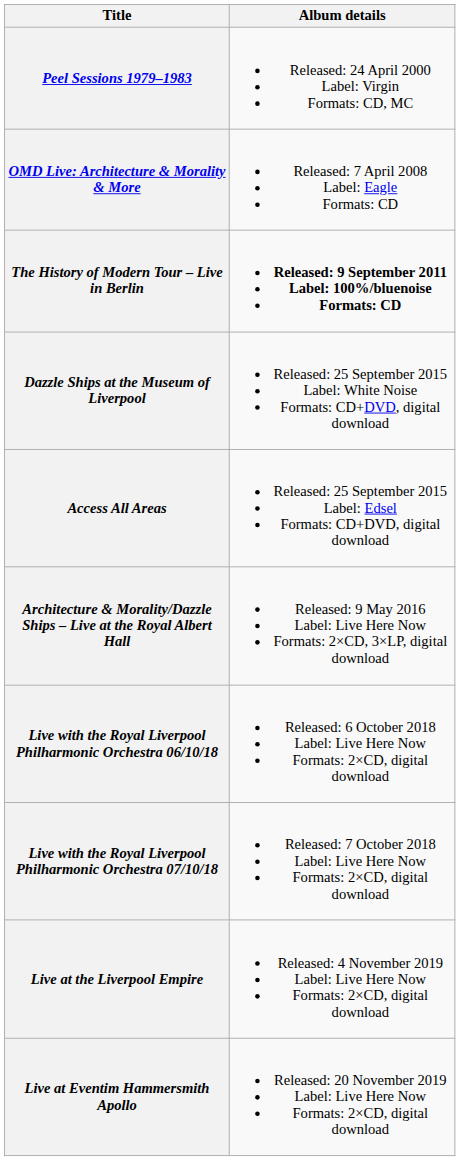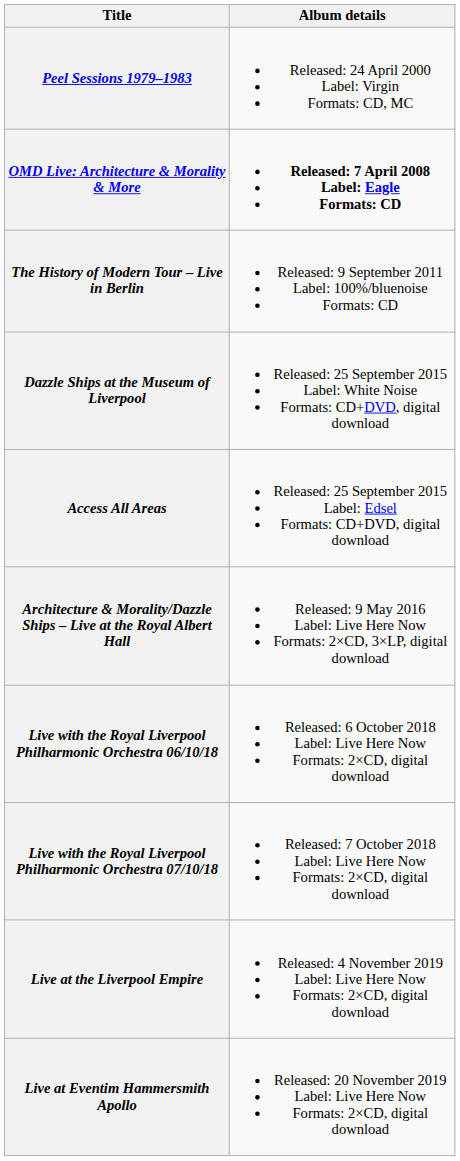(342, 188) normal -> (342, 188) bold
(342, 289) bold -> (342, 289) normal
